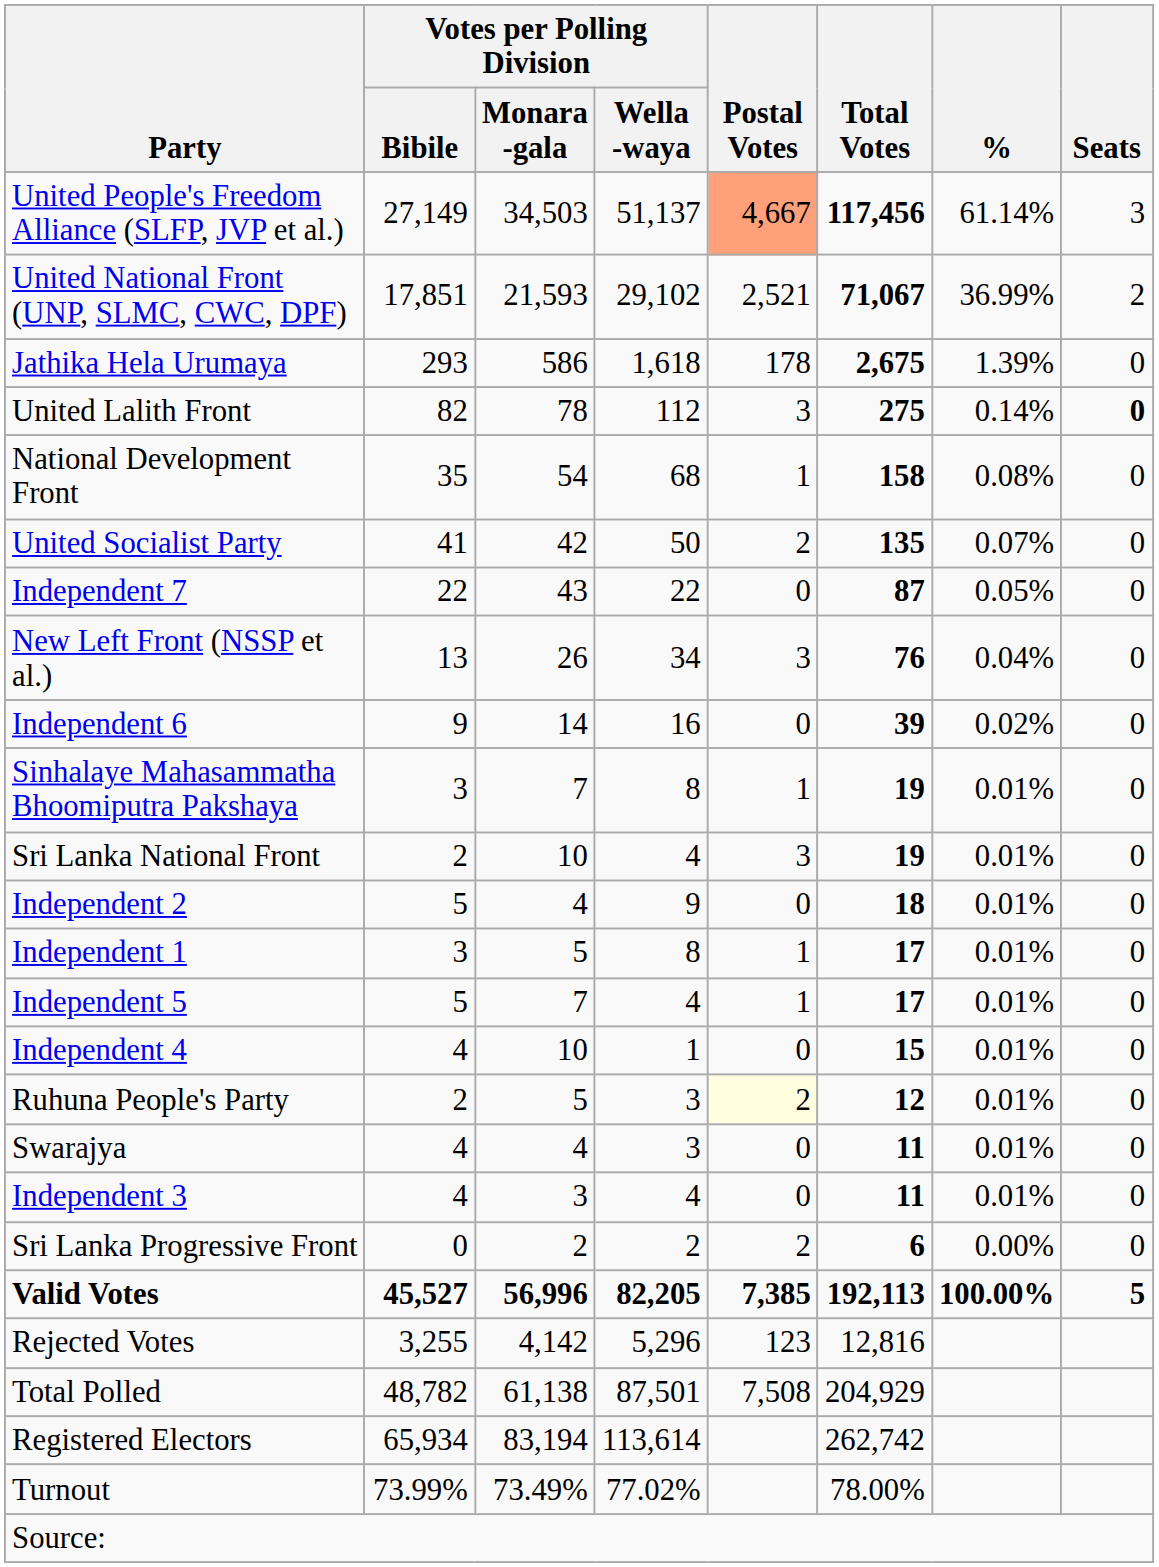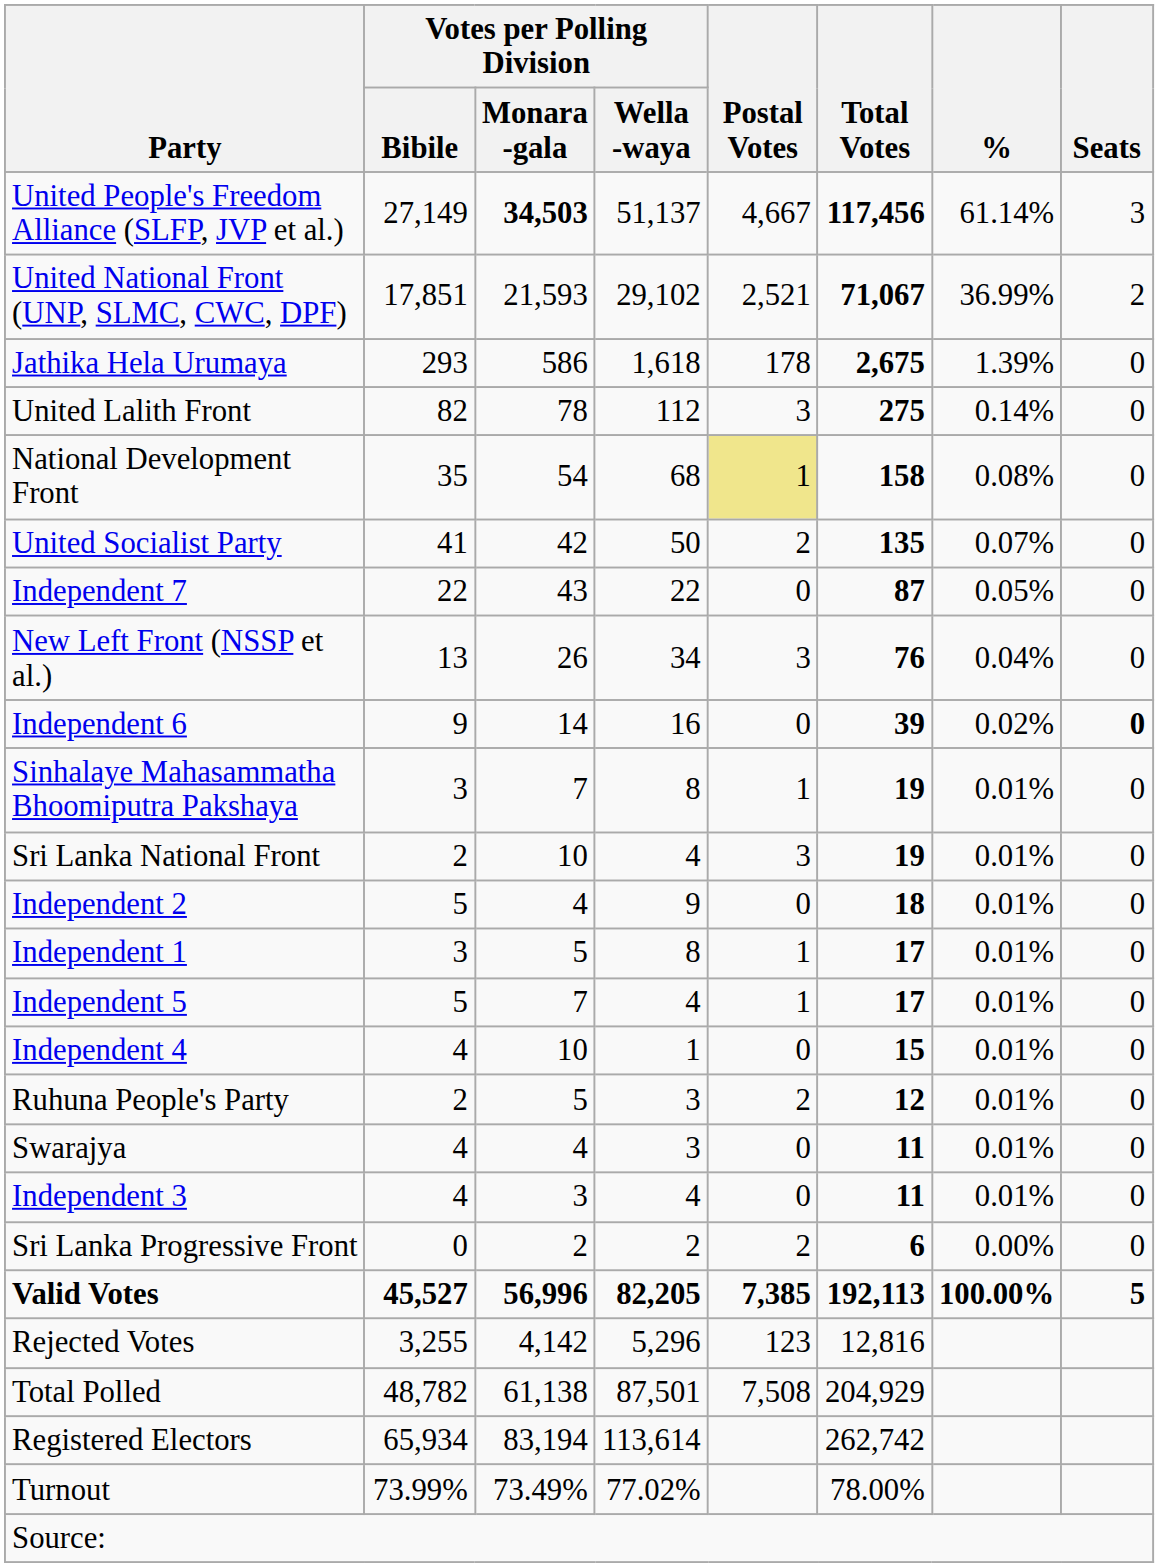(546, 212) normal -> (546, 212) bold
(776, 212) lightsalmon background -> (776, 212) no background
(1137, 410) bold -> (1137, 410) normal
(803, 476) no background -> (803, 476) khaki background
(1137, 723) normal -> (1137, 723) bold
(803, 1099) lightyellow background -> (803, 1099) no background
